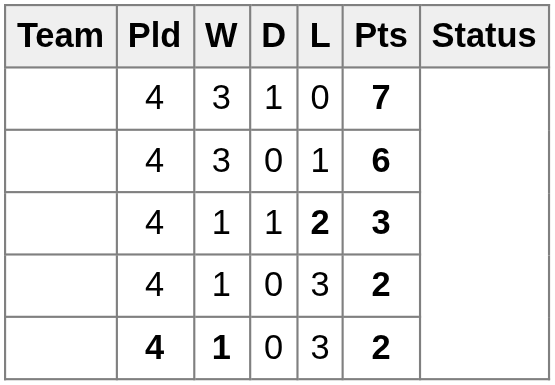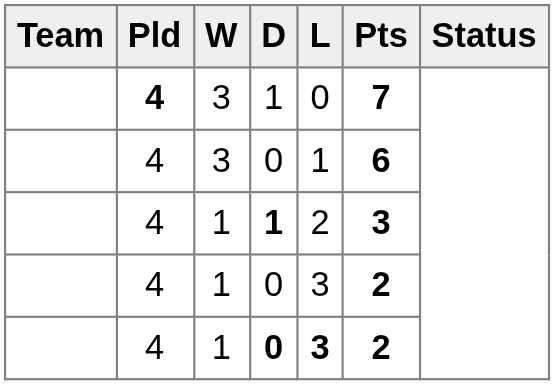(155, 98) normal -> (155, 98) bold
(274, 222) normal -> (274, 222) bold
(320, 222) bold -> (320, 222) normal
(155, 347) bold -> (155, 347) normal
(221, 347) bold -> (221, 347) normal
(274, 347) normal -> (274, 347) bold
(320, 347) normal -> (320, 347) bold
